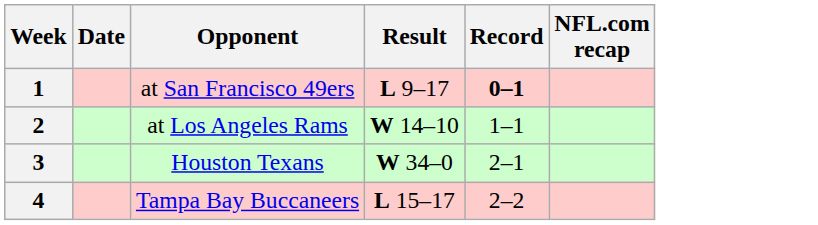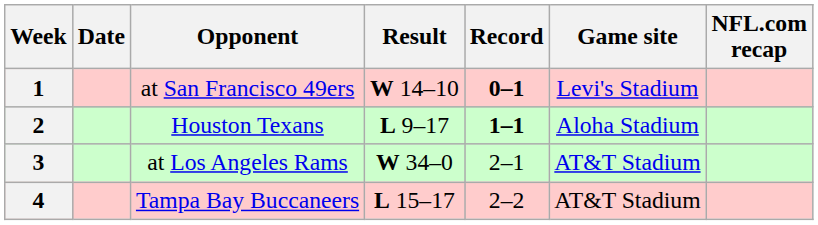+ column: (627, 36)
(414, 87) L 9–17 -> (414, 87) W 14–10
(248, 125) at Los Angeles Rams -> (248, 125) Houston Texans
(414, 125) W 14–10 -> (414, 125) L 9–17
(507, 125) normal -> (507, 125) bold
(248, 162) Houston Texans -> (248, 162) at Los Angeles Rams
